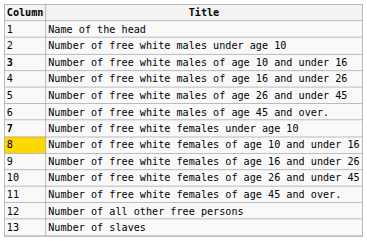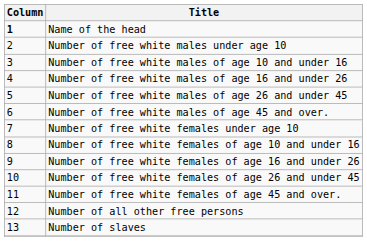(10, 29) normal -> (10, 29) bold
(10, 62) bold -> (10, 62) normal
(10, 128) bold -> (10, 128) normal
(10, 145) gold background -> (10, 145) no background
